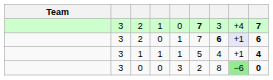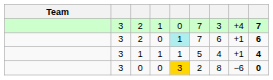(199, 26) bold -> (199, 26) normal
(180, 40) no background -> (180, 40) paleturquoise background
(219, 40) bold -> (219, 40) normal
(239, 40) lavender background -> (239, 40) no background
(180, 68) no background -> (180, 68) gold background
(239, 68) lightgreen background -> (239, 68) no background
